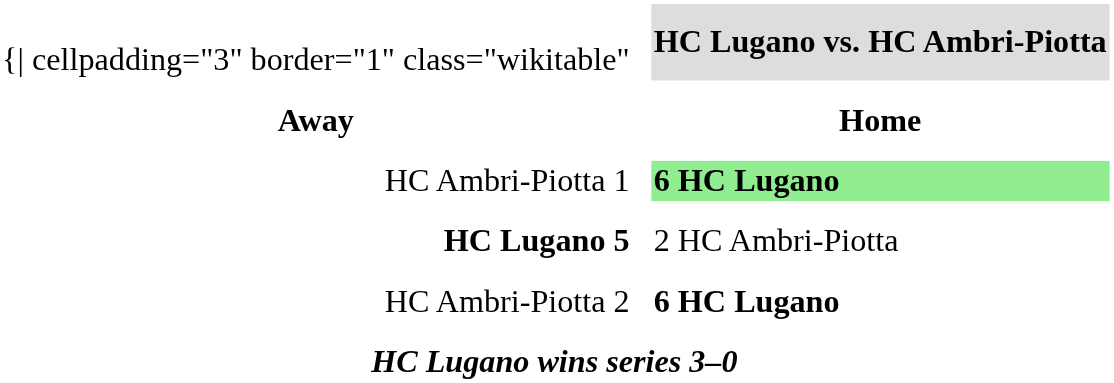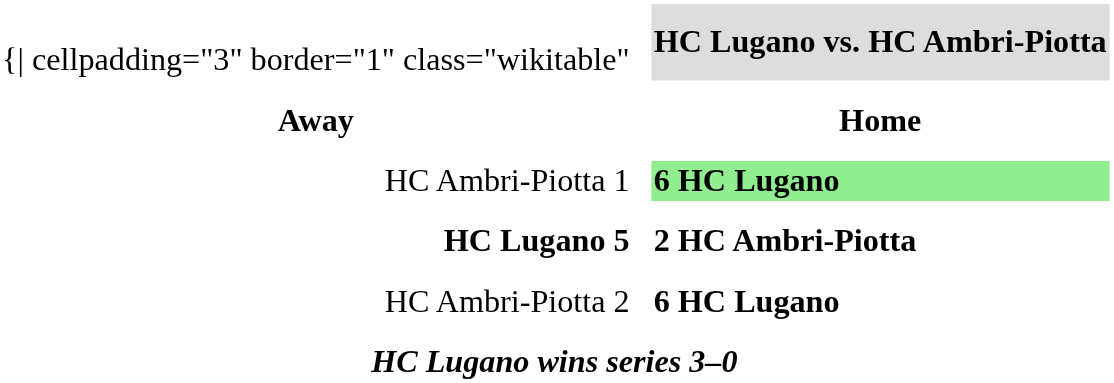(776, 240) normal -> (785, 240) bold
